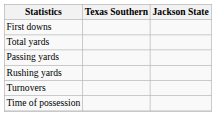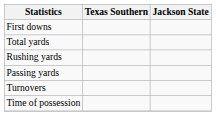rows swapped: (34, 73) <-> (33, 57)
